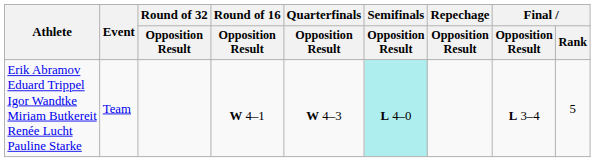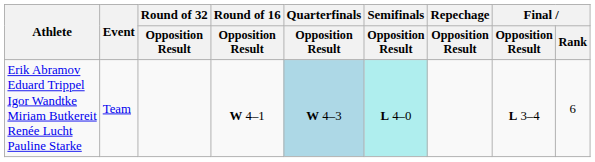(324, 116) no background -> (324, 116) lightblue background
(573, 108) 5 -> (573, 108) 6
